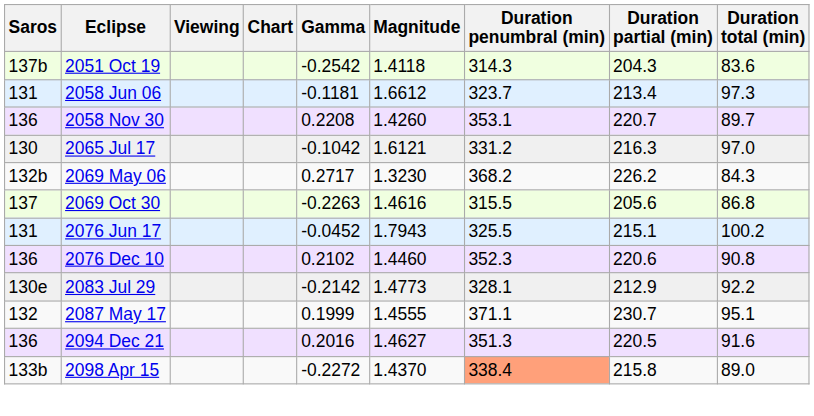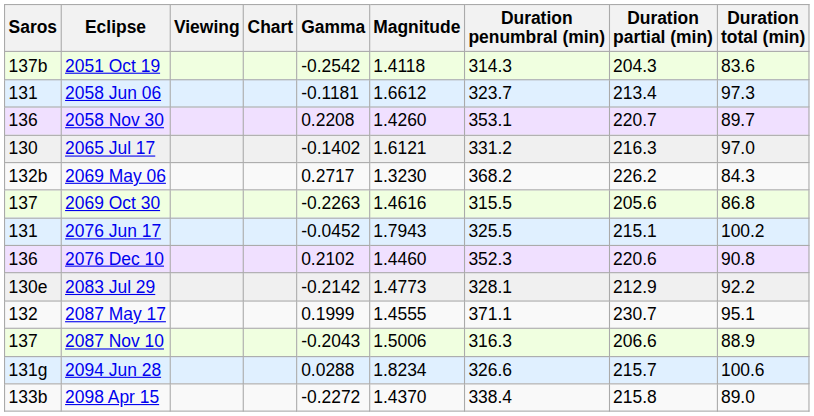(331, 148) -0.1042 -> (331, 148) -0.1402
+ row: (115, 342)
+ row: (113, 369)
- row: (115, 342)
(490, 369) lightsalmon background -> (490, 397) no background
